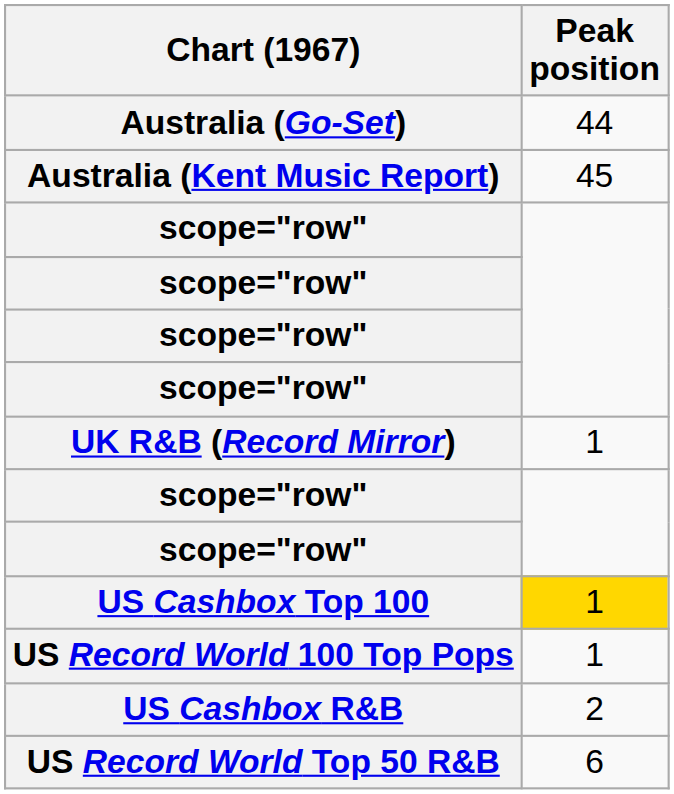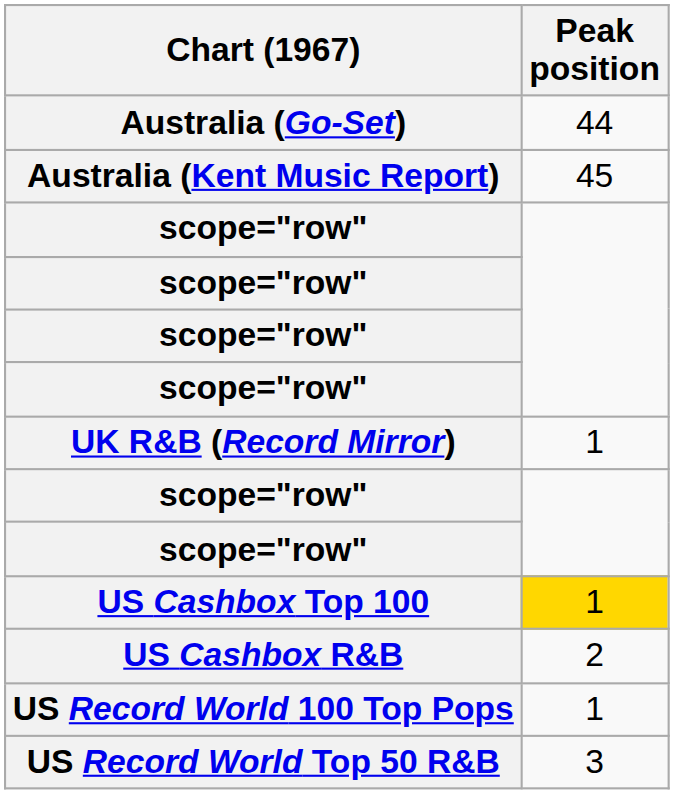rows swapped: (263, 708) <-> (263, 655)
(595, 761) 6 -> (595, 761) 3
